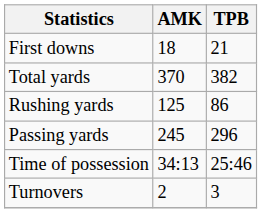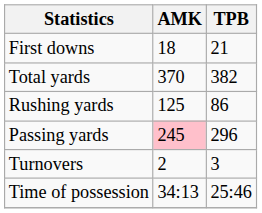(171, 134) no background -> (171, 134) pink background
rows swapped: (46, 192) <-> (79, 163)
